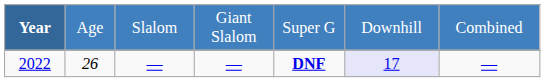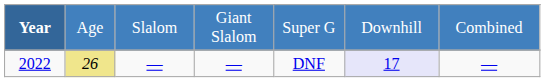(90, 63) no background -> (90, 63) khaki background
(309, 63) bold -> (309, 63) normal
